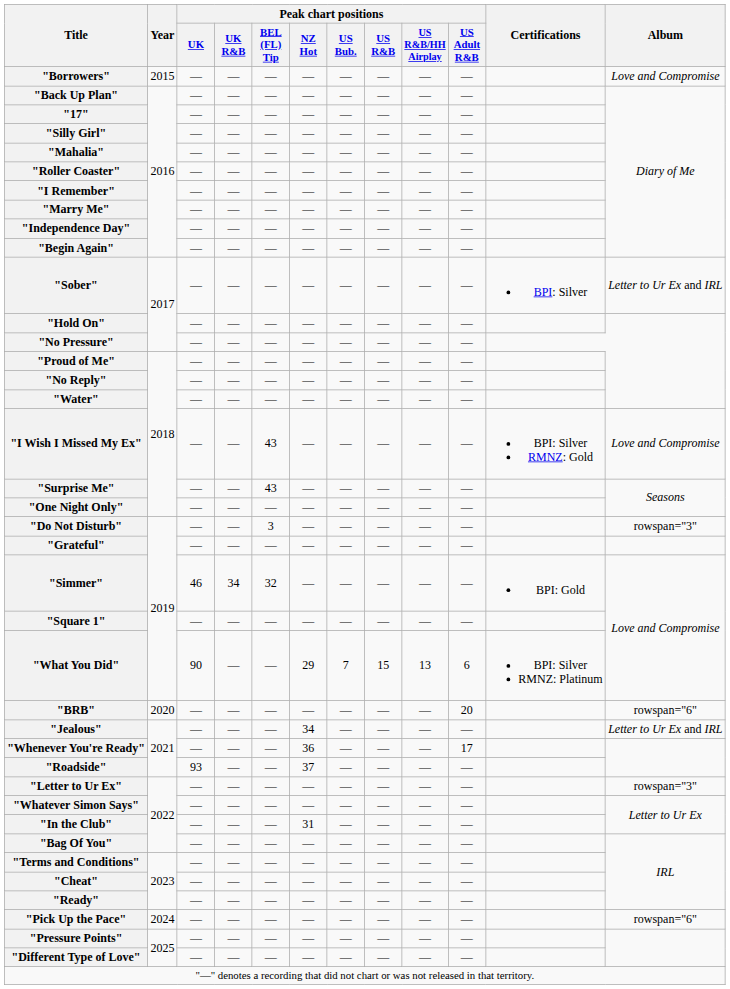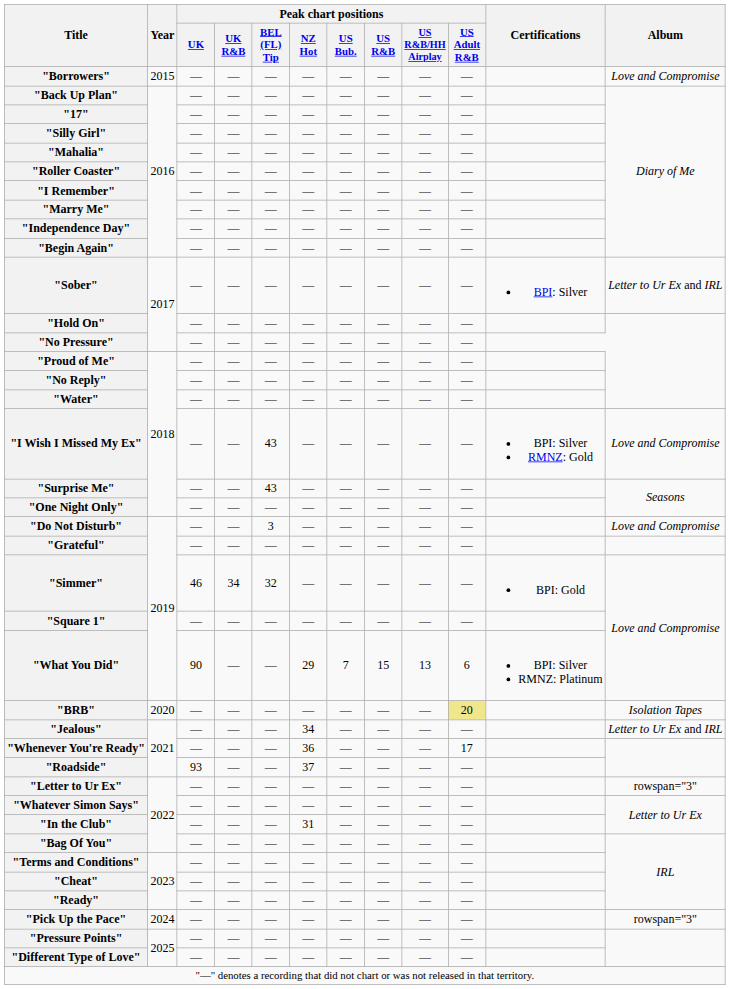(665, 526) rowspan="3" -> (665, 526) Love and Compromise
(467, 710) no background -> (467, 710) khaki background
(665, 710) rowspan="6" -> (665, 710) Isolation Tapes
(665, 919) rowspan="6" -> (665, 919) rowspan="3"
